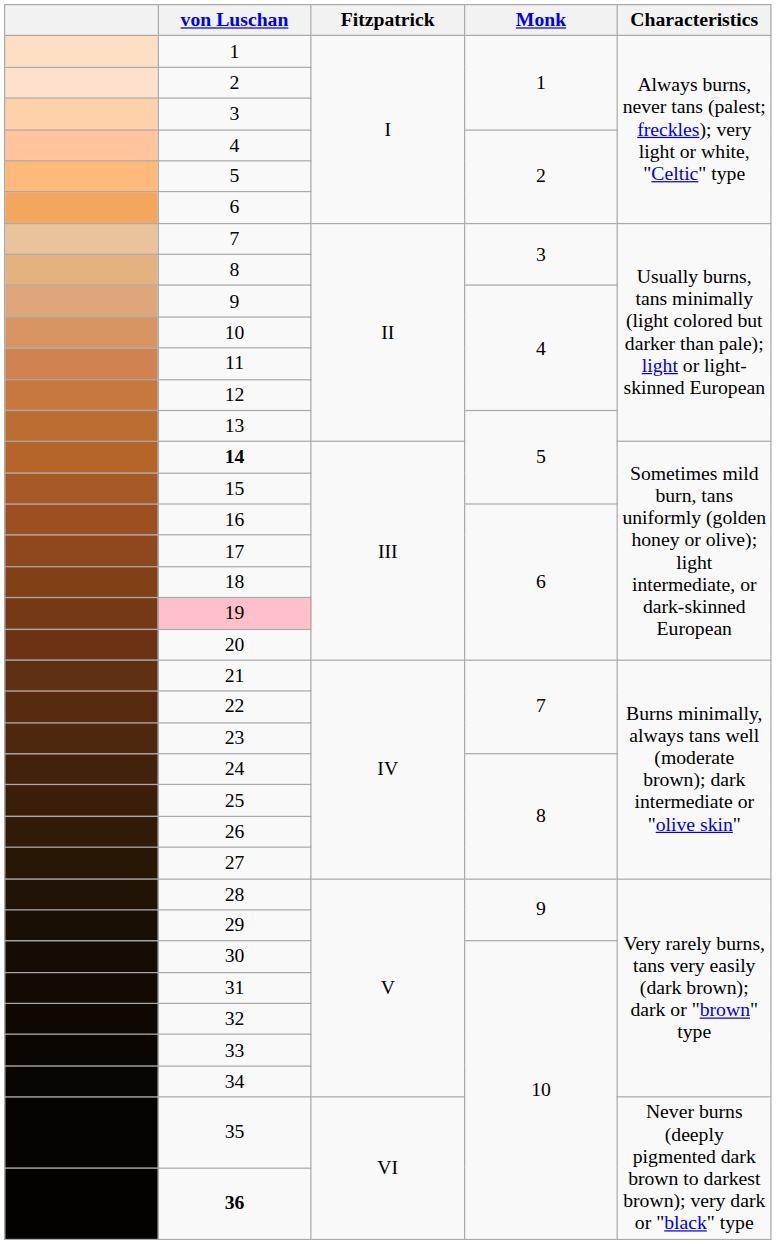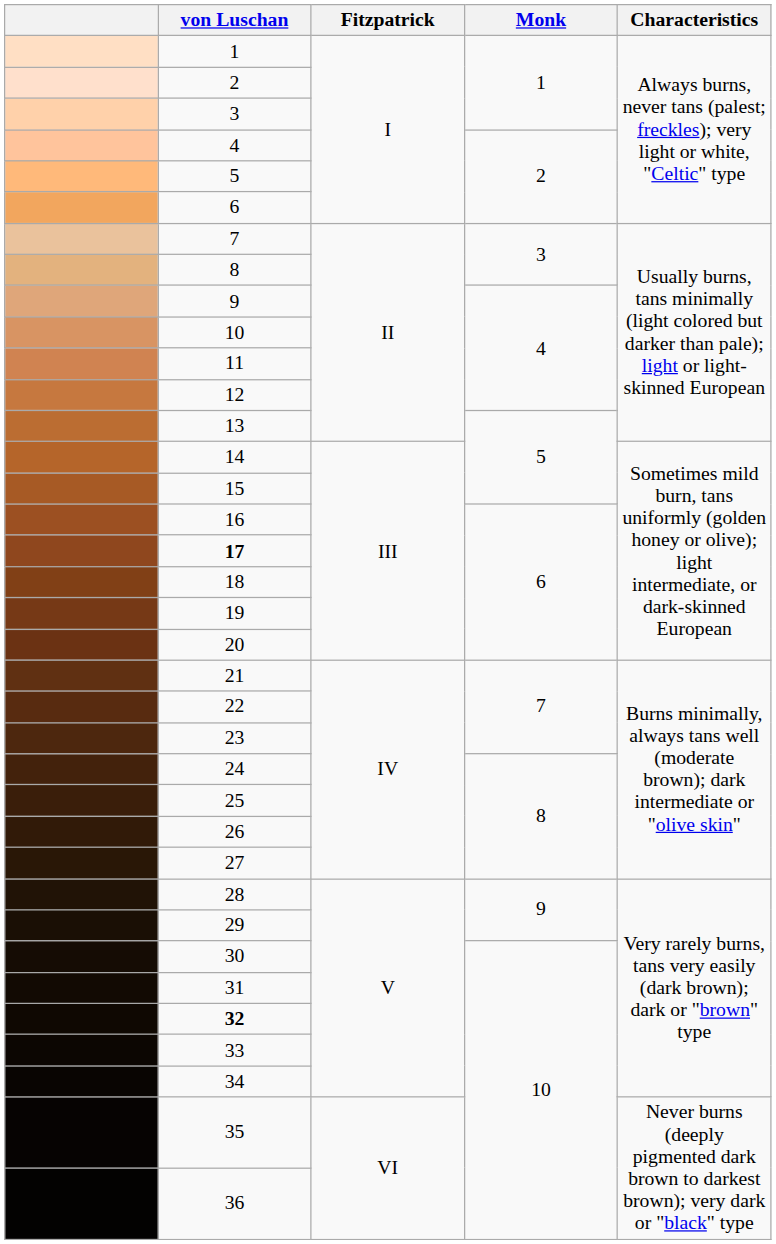(234, 457) bold -> (234, 457) normal
(234, 550) normal -> (234, 550) bold
(234, 613) pink background -> (234, 613) no background
(234, 1018) normal -> (234, 1018) bold
(234, 1203) bold -> (234, 1203) normal
